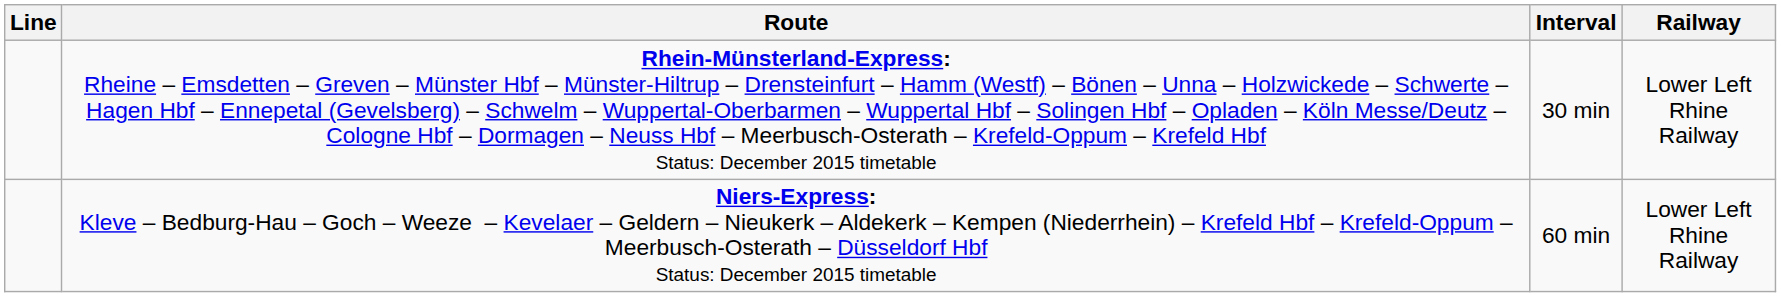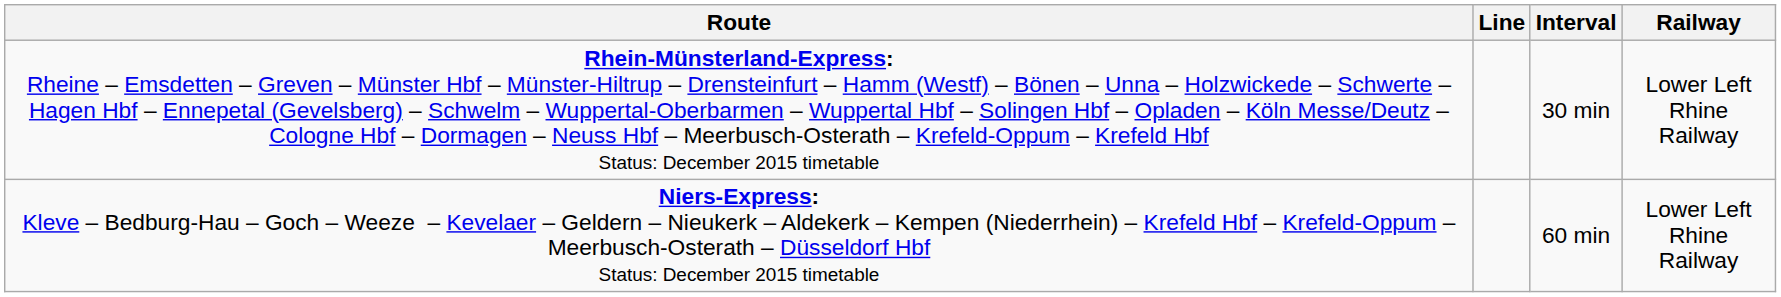columns swapped: (33, 22) <-> (796, 22)
